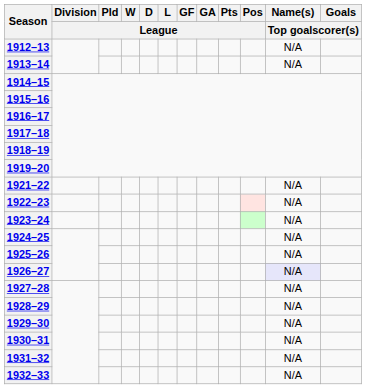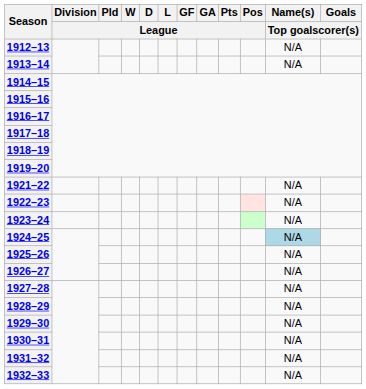(293, 237) no background -> (293, 237) lightblue background
(293, 271) lavender background -> (293, 271) no background
